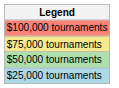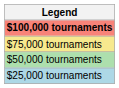(57, 28) normal -> (60, 28) bold
